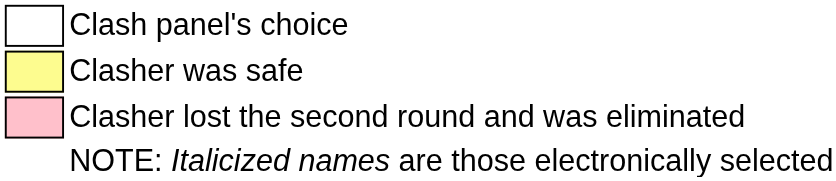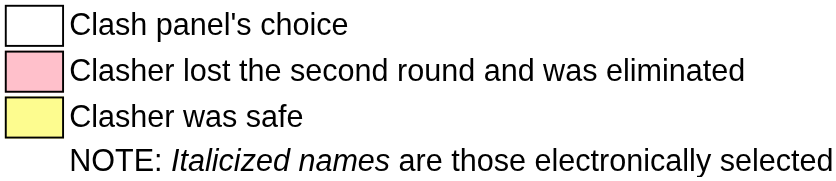rows swapped: (186, 71) <-> (407, 117)
